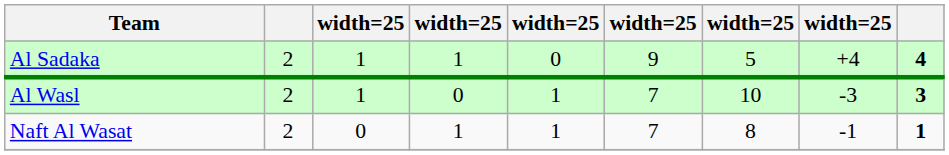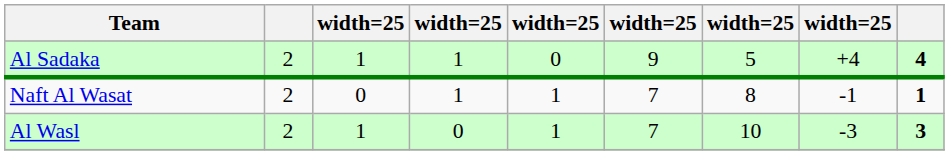rows swapped: (45, 96) <-> (71, 131)
